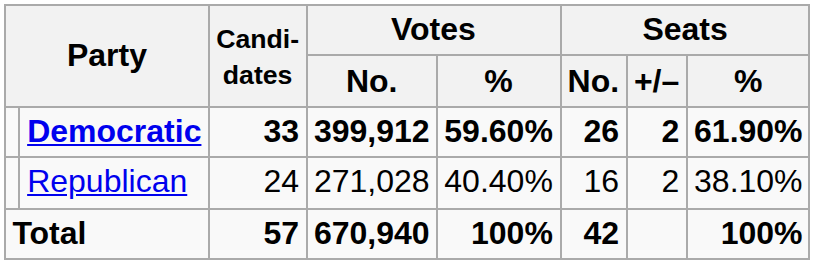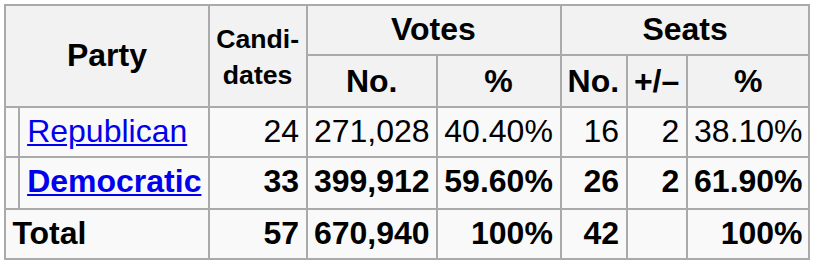rows swapped: (114, 131) <-> (107, 182)
